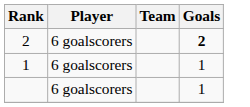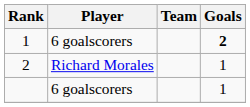(26, 41) 2 -> (26, 41) 1
(26, 65) 1 -> (26, 65) 2
(92, 65) 6 goalscorers -> (102, 65) Richard Morales
